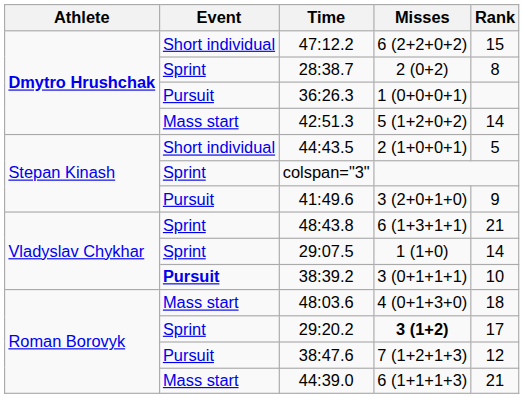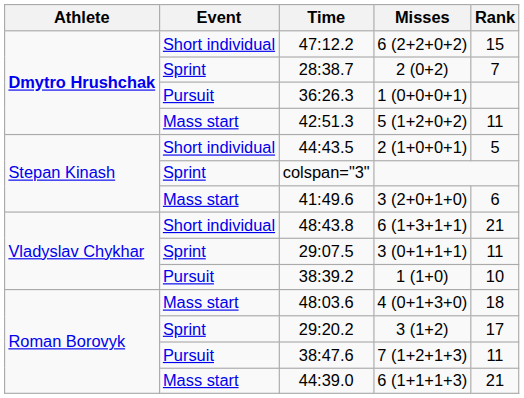(495, 70) 8 -> (495, 70) 7
(495, 122) 14 -> (495, 122) 11
(188, 199) Pursuit -> (201, 199) Mass start
(495, 199) 9 -> (495, 199) 6
(184, 225) Sprint -> (219, 225) Short individual
(422, 251) 1 (1+0) -> (422, 251) 3 (0+1+1+1)
(495, 251) 14 -> (495, 251) 11
(191, 277) bold -> (188, 277) normal
(422, 277) 3 (0+1+1+1) -> (422, 277) 1 (1+0)
(422, 329) bold -> (422, 329) normal
(495, 355) 12 -> (495, 355) 11
